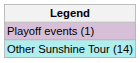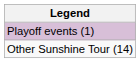(70, 49) paleturquoise background -> (70, 49) no background
